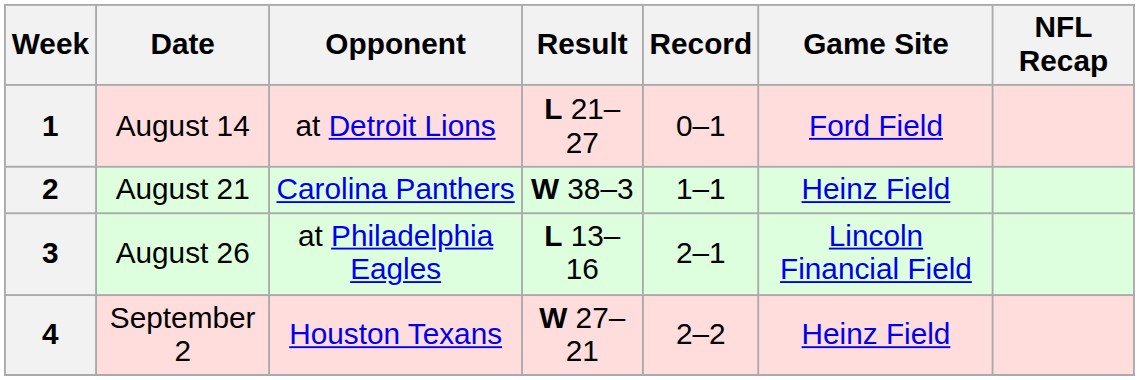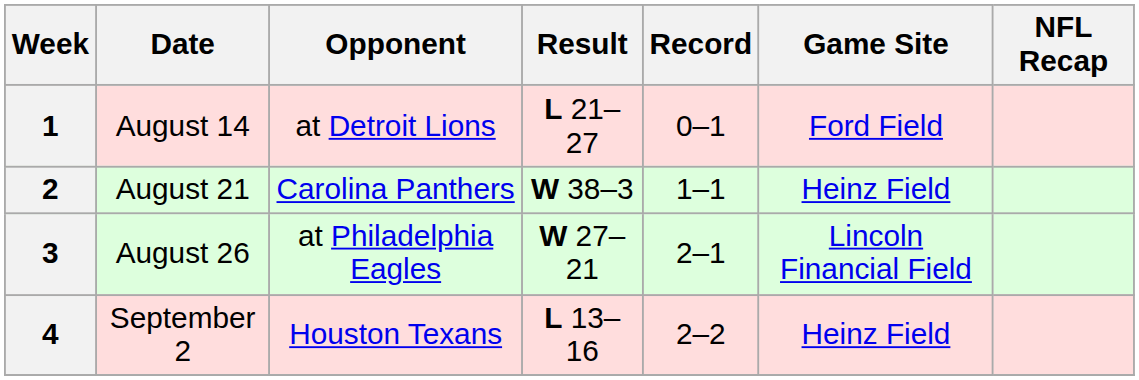(582, 253) L 13–16 -> (582, 253) W 27–21
(582, 334) W 27–21 -> (582, 334) L 13–16
